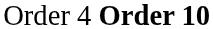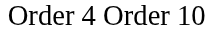(154, 15) bold -> (154, 15) normal
